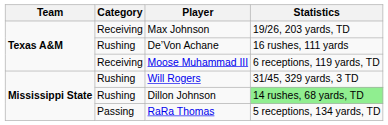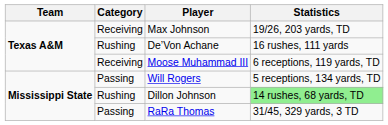(116, 79) Rushing -> (116, 79) Passing
(306, 79) 31/45, 329 yards, 3 TD -> (317, 79) 5 receptions, 134 yards, TD
(317, 112) 5 receptions, 134 yards, TD -> (306, 112) 31/45, 329 yards, 3 TD
